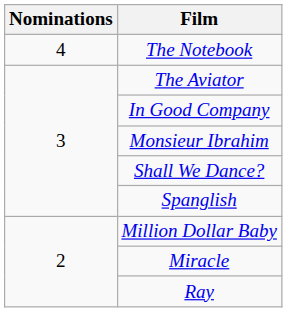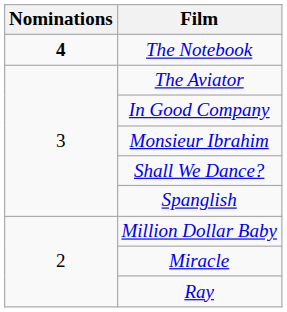(61, 49) normal -> (61, 49) bold
